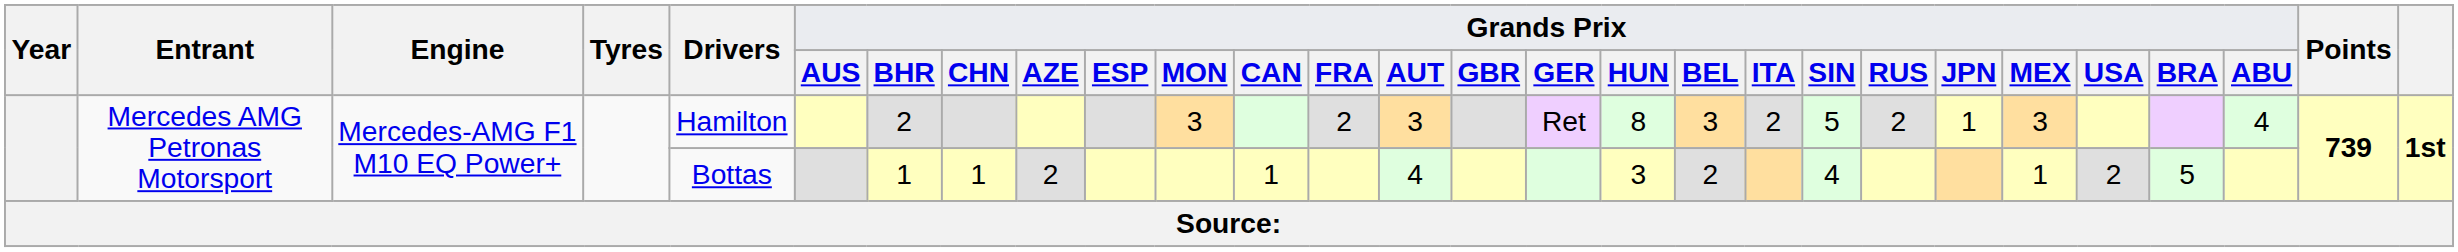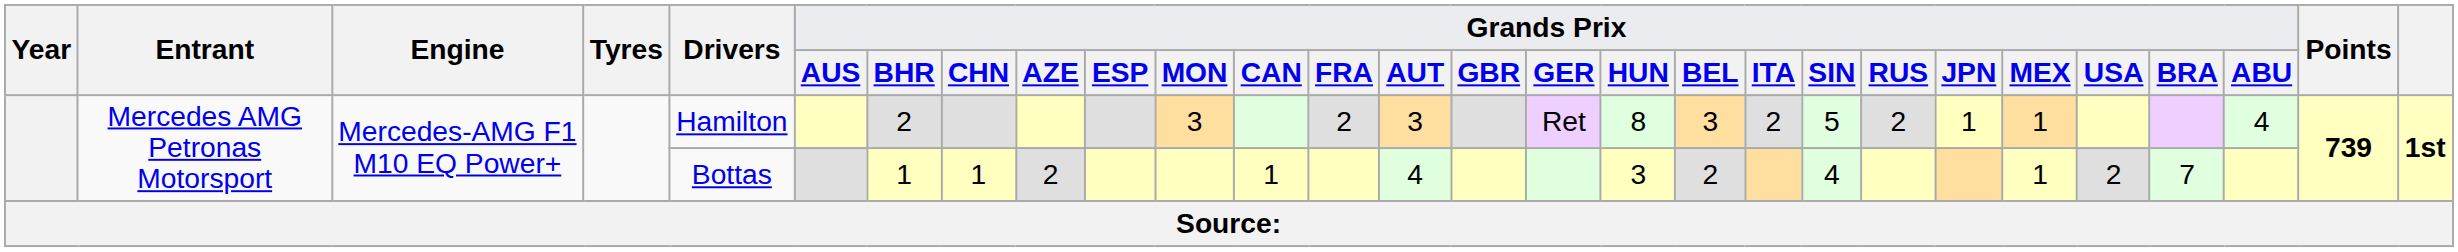(2040, 121) 3 -> (2040, 121) 1
(2187, 175) 5 -> (2187, 175) 7
